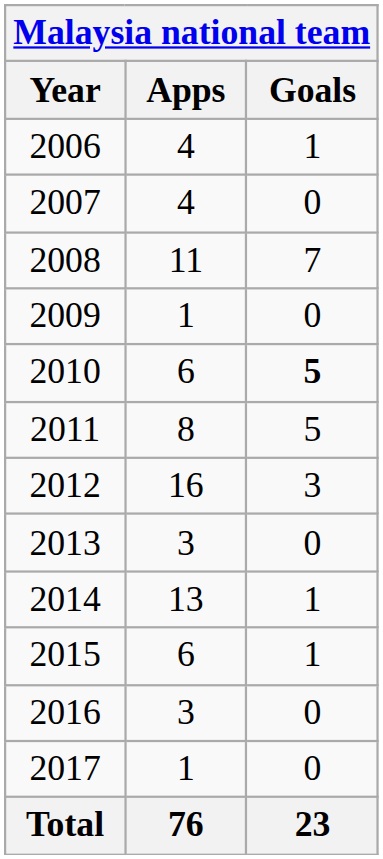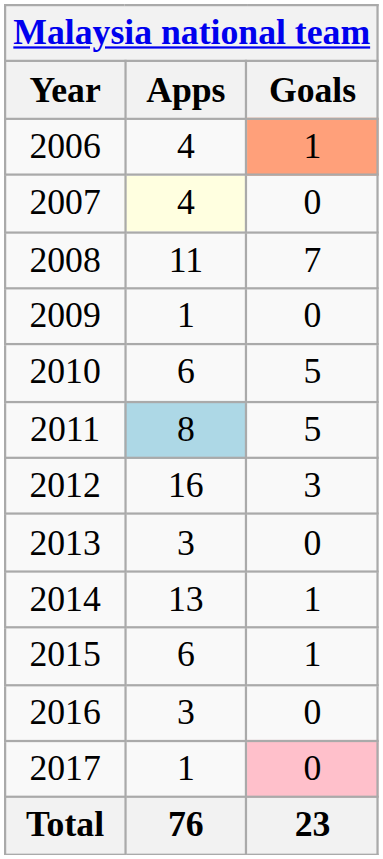(313, 145) no background -> (313, 145) lightsalmon background
(186, 202) no background -> (186, 202) lightyellow background
(313, 372) bold -> (313, 372) normal
(186, 428) no background -> (186, 428) lightblue background
(313, 768) no background -> (313, 768) pink background
